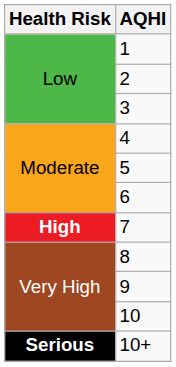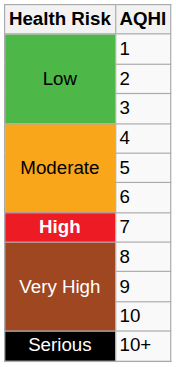(60, 345) bold -> (60, 345) normal
